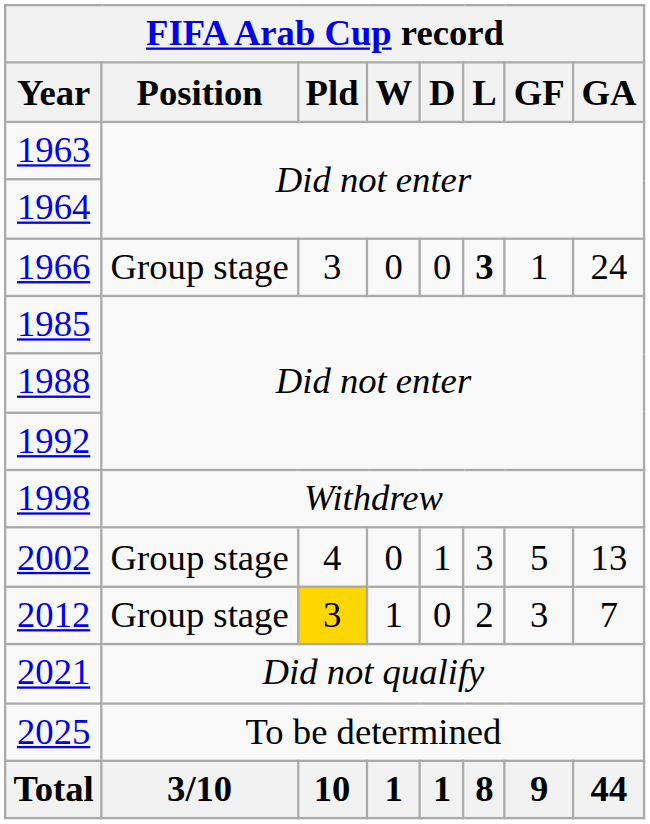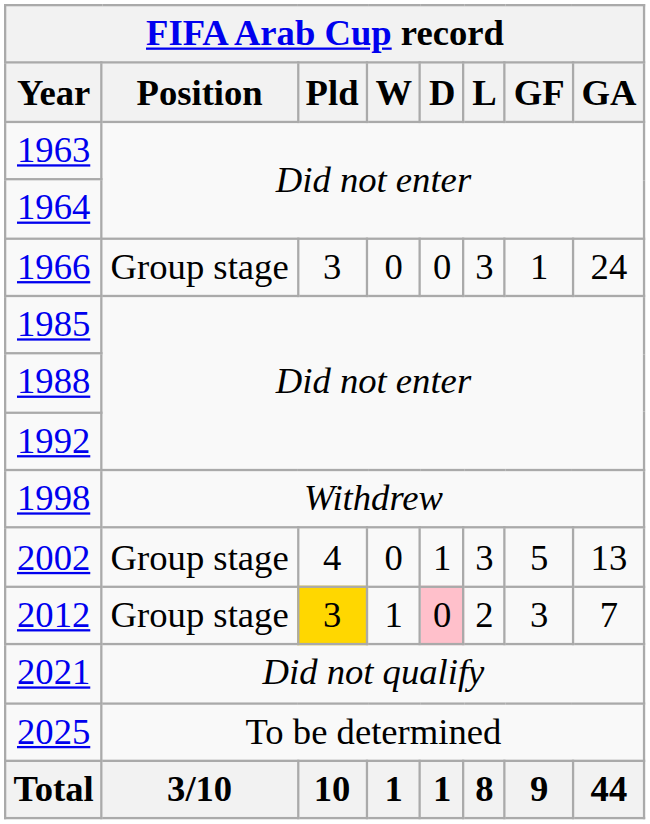(485, 265) bold -> (485, 265) normal
(442, 614) no background -> (442, 614) pink background
